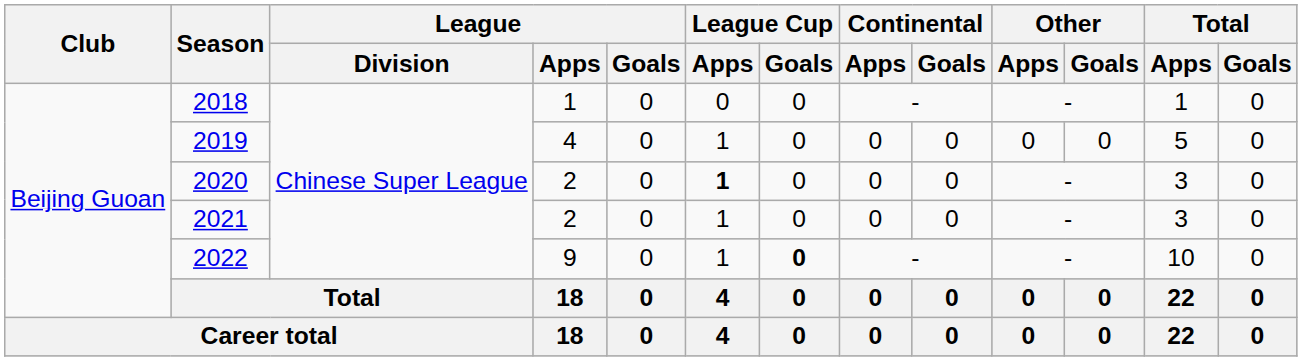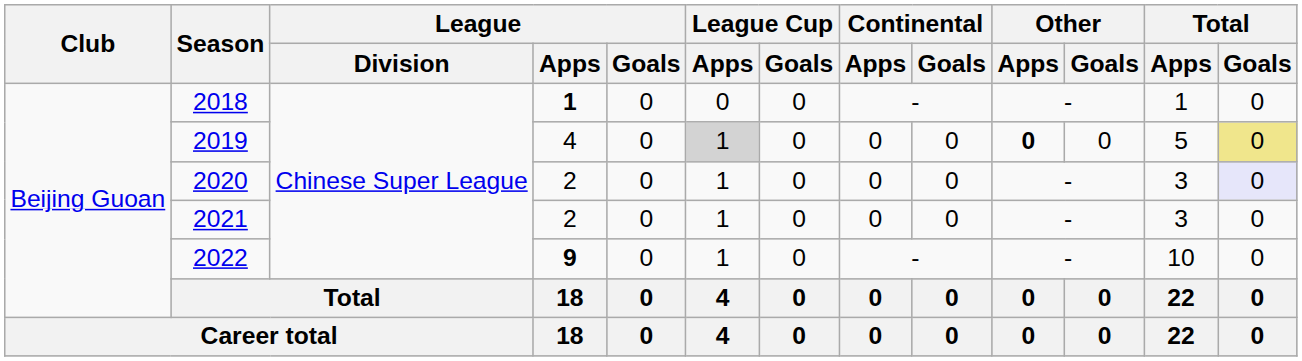(570, 102) normal -> (570, 102) bold
(723, 141) no background -> (723, 141) lightgrey background
(1028, 141) normal -> (1028, 141) bold
(1257, 141) no background -> (1257, 141) khaki background
(723, 180) bold -> (723, 180) normal
(1257, 180) no background -> (1257, 180) lavender background
(570, 258) normal -> (570, 258) bold
(799, 258) bold -> (799, 258) normal
